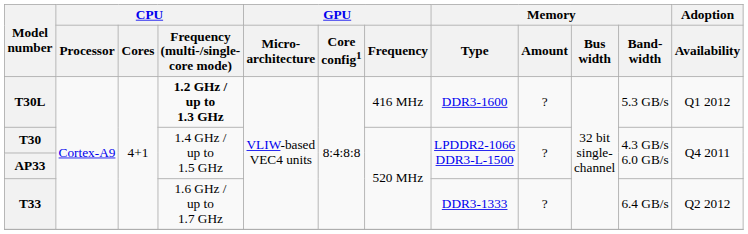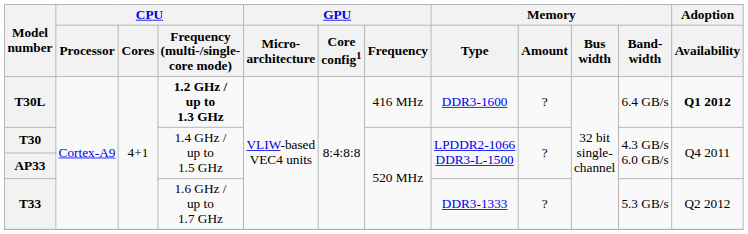(645, 101) 5.3 GB/s -> (645, 101) 6.4 GB/s
(707, 101) normal -> (707, 101) bold
(645, 203) 6.4 GB/s -> (645, 203) 5.3 GB/s
